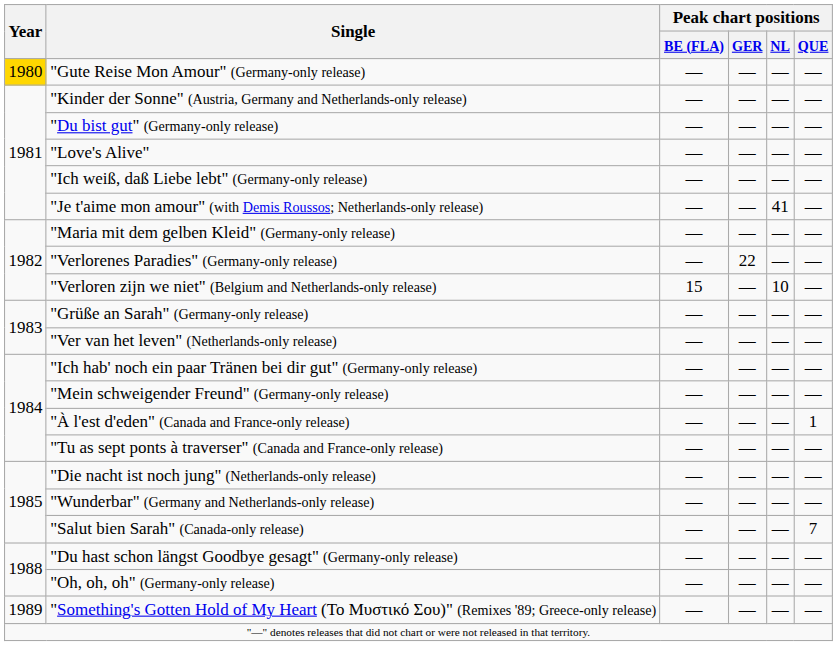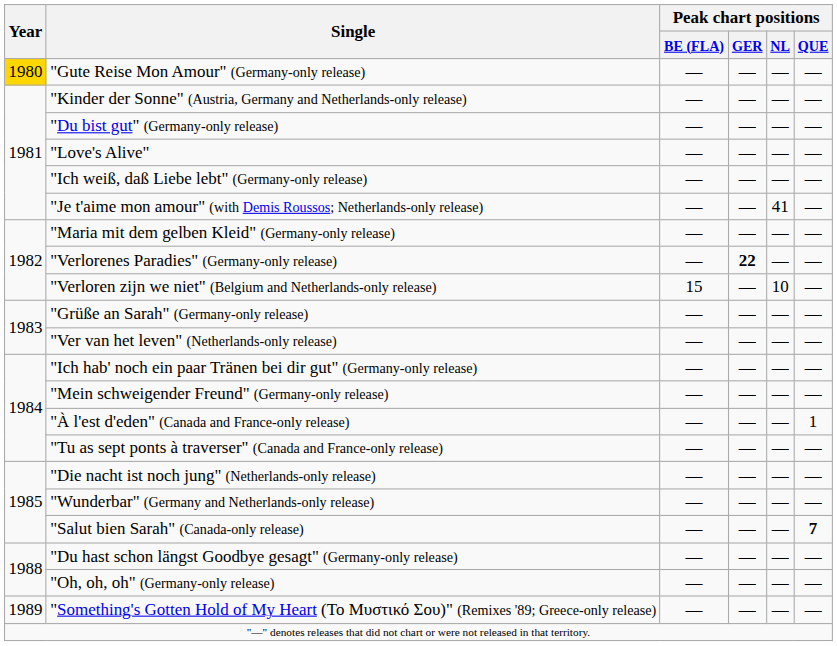(747, 260) normal -> (747, 260) bold
(813, 529) normal -> (813, 529) bold
